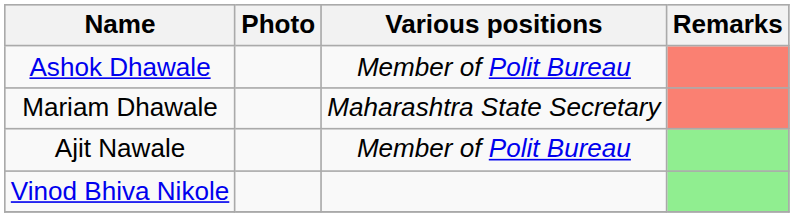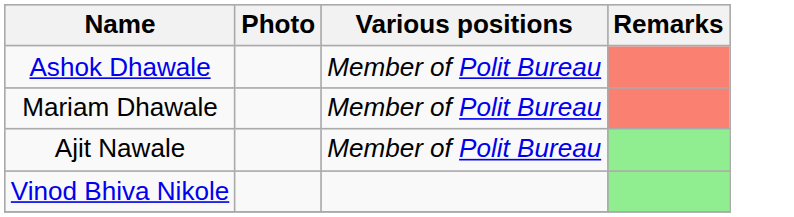(494, 107) Maharashtra State Secretary -> (464, 107) Member of Polit Bureau
